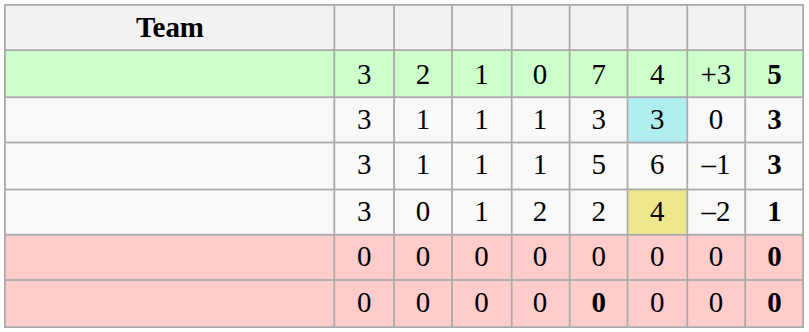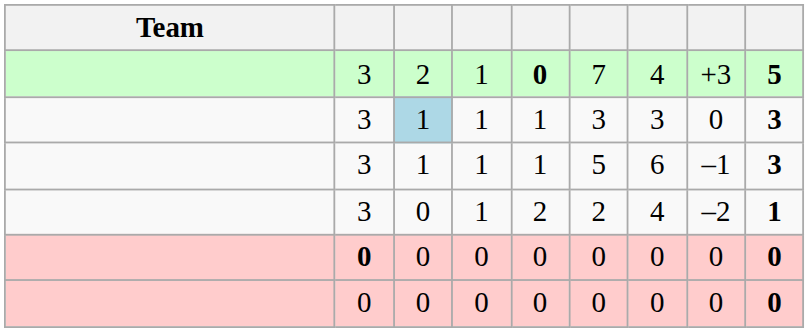(540, 73) normal -> (540, 73) bold
(423, 119) no background -> (423, 119) lightblue background
(657, 119) paleturquoise background -> (657, 119) no background
(657, 211) khaki background -> (657, 211) no background
(364, 257) normal -> (364, 257) bold
(599, 303) bold -> (599, 303) normal
